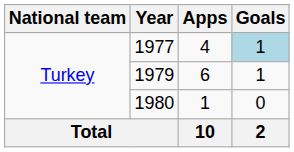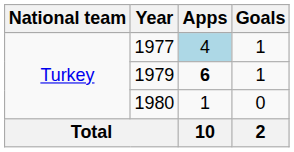(205, 47) no background -> (205, 47) lightblue background
(261, 47) lightblue background -> (261, 47) no background
(205, 75) normal -> (205, 75) bold
